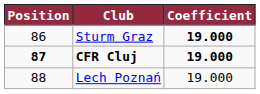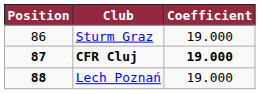(210, 36) bold -> (210, 36) normal
(39, 78) normal -> (39, 78) bold
